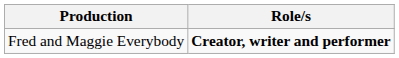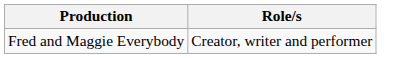(291, 41) bold -> (282, 41) normal
